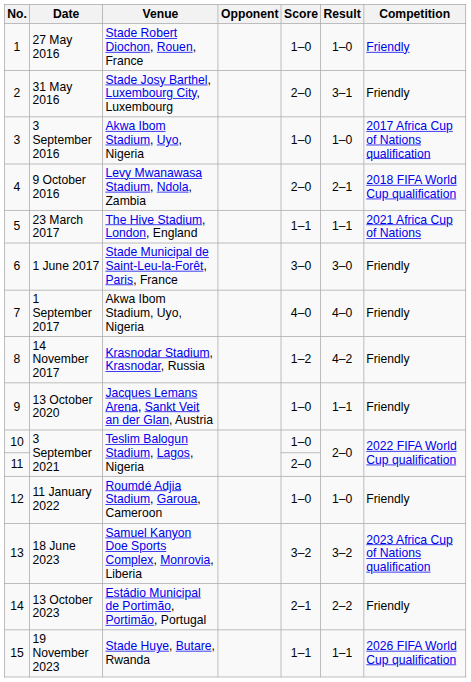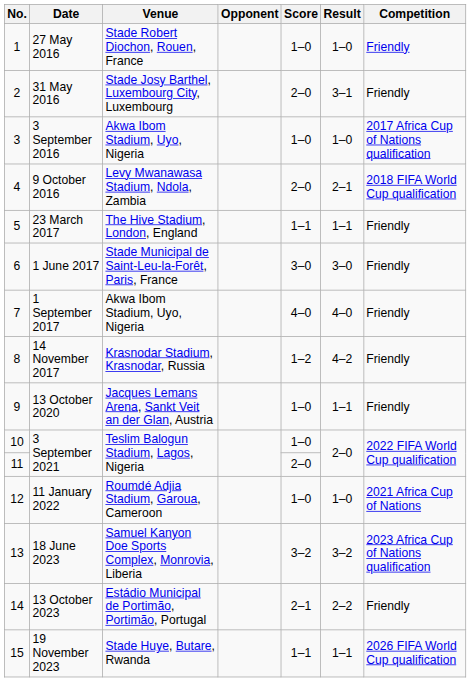(410, 226) 2021 Africa Cup of Nations -> (388, 226) Friendly
(388, 499) Friendly -> (410, 499) 2021 Africa Cup of Nations
